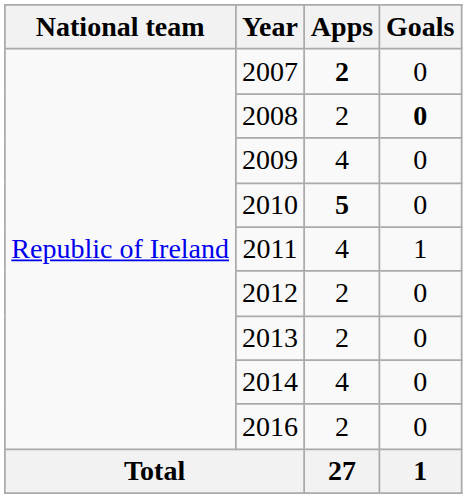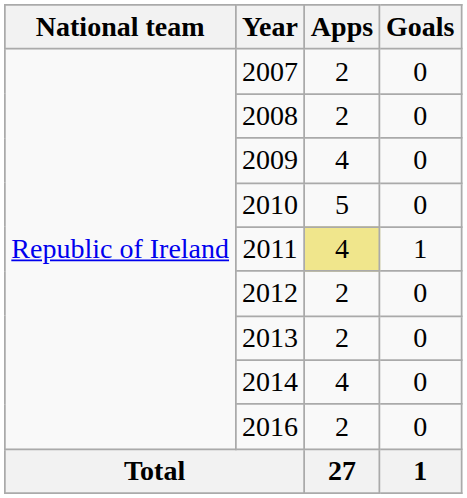(342, 71) bold -> (342, 71) normal
(420, 115) bold -> (420, 115) normal
(342, 204) bold -> (342, 204) normal
(342, 248) no background -> (342, 248) khaki background
